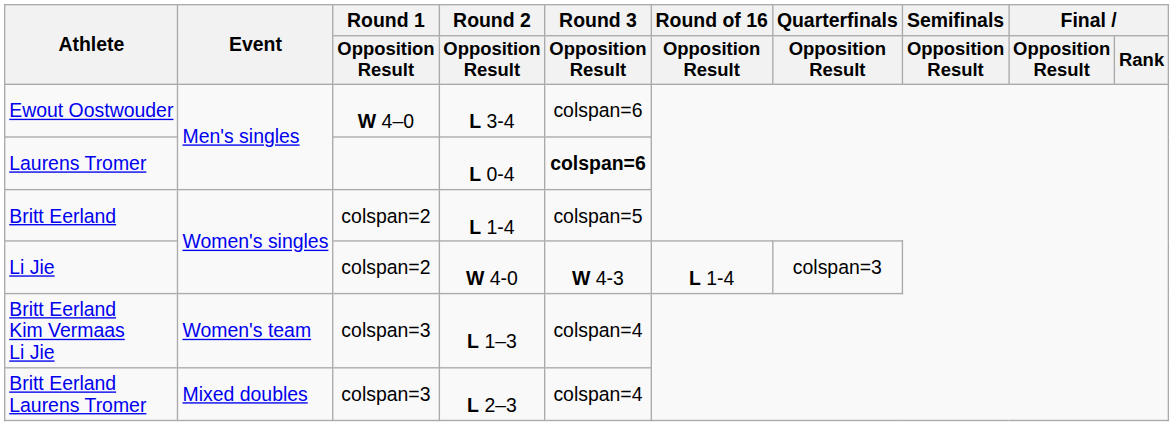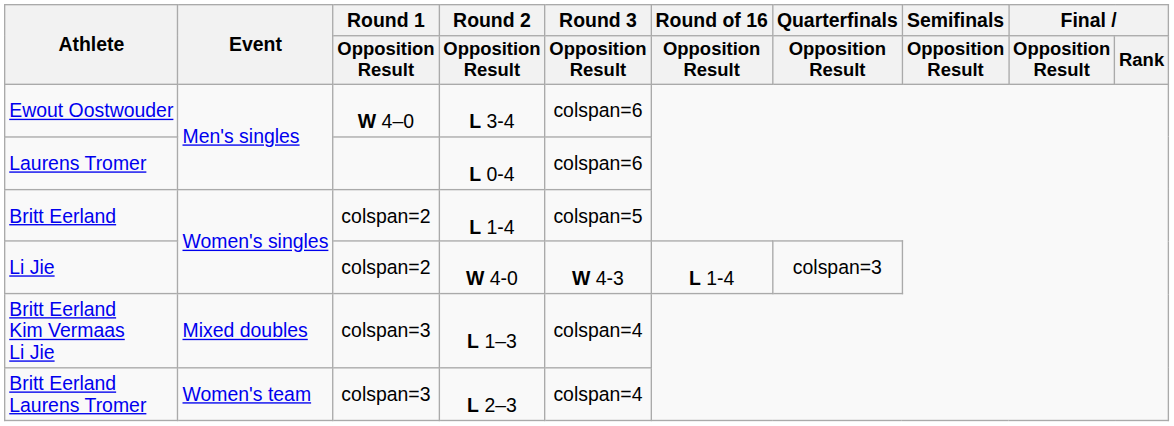(598, 163) bold -> (598, 163) normal
(247, 331) Women's team -> (245, 331) Mixed doubles
(245, 394) Mixed doubles -> (247, 394) Women's team
